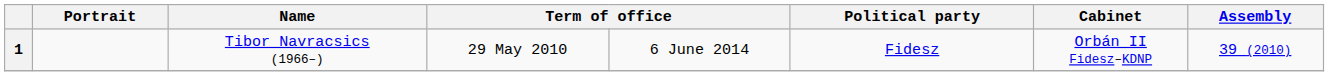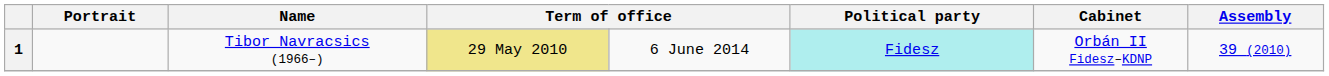(518, 50) no background -> (518, 50) khaki background
(912, 50) no background -> (912, 50) paleturquoise background
